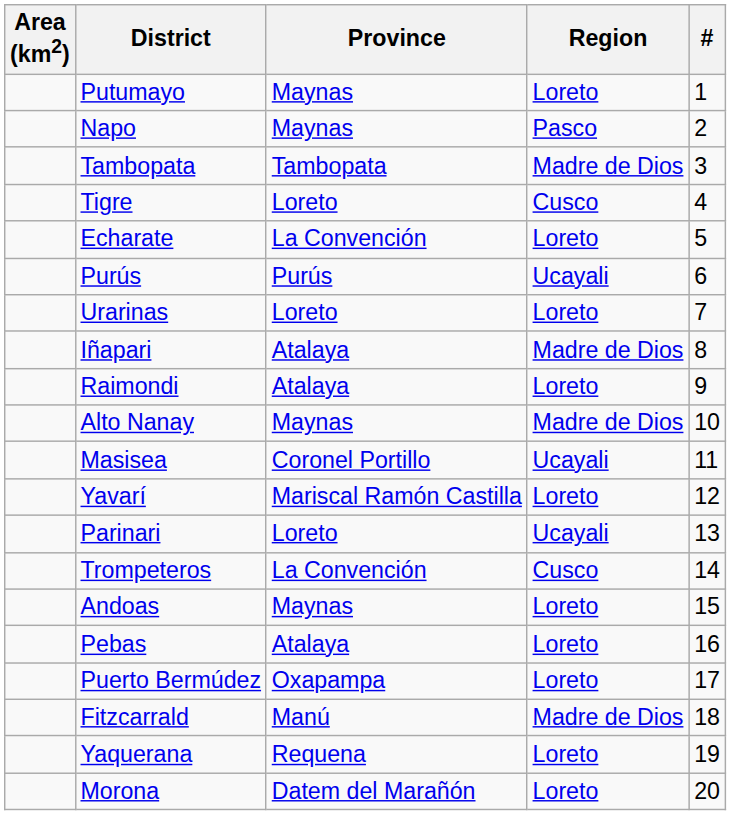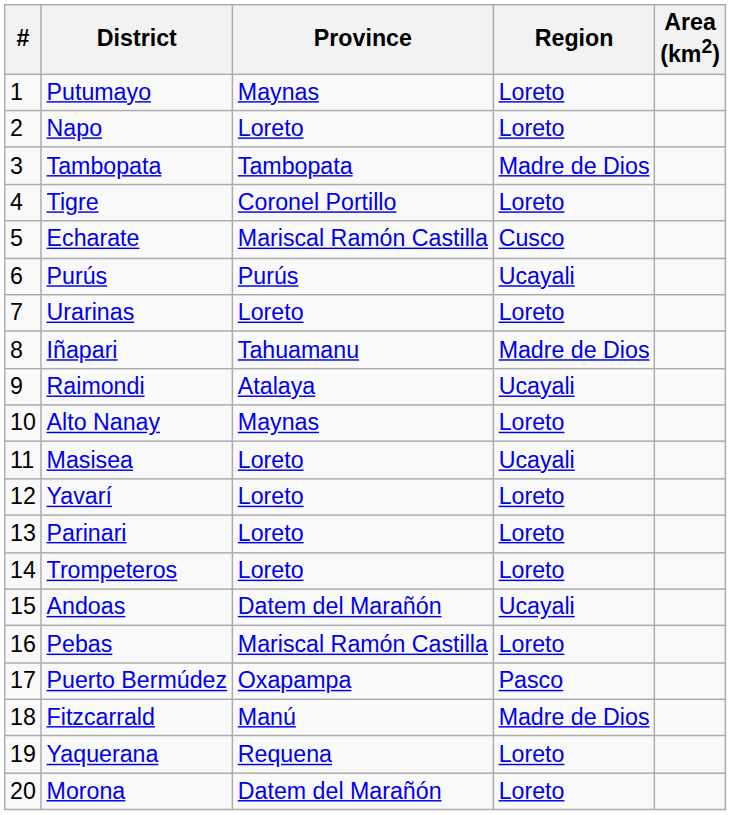columns swapped: (707, 39) <-> (40, 39)
(312, 128) Maynas -> (271, 128) Loreto
(565, 128) Pasco -> (532, 128) Loreto
(305, 202) Loreto -> (317, 202) Coronel Portillo
(565, 202) Cusco -> (532, 202) Loreto
(349, 239) La Convención -> (363, 239) Mariscal Ramón Castilla
(565, 239) Loreto -> (532, 239) Cusco
(310, 349) Atalaya -> (298, 349) Tahuamanu
(565, 386) Loreto -> (537, 386) Ucayali
(608, 423) Madre de Dios -> (532, 423) Loreto
(351, 460) Coronel Portillo -> (271, 460) Loreto
(397, 496) Mariscal Ramón Castilla -> (271, 496) Loreto
(571, 533) Ucayali -> (532, 533) Loreto
(349, 570) La Convención -> (271, 570) Loreto
(565, 570) Cusco -> (532, 570) Loreto
(312, 607) Maynas -> (340, 607) Datem del Marañón
(565, 607) Loreto -> (537, 607) Ucayali
(310, 643) Atalaya -> (363, 643) Mariscal Ramón Castilla
(565, 680) Loreto -> (531, 680) Pasco
